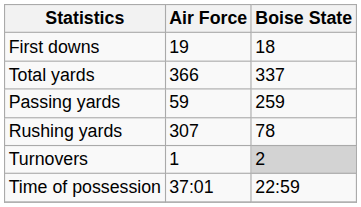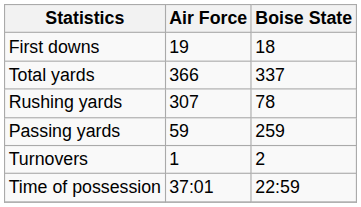rows swapped: (65, 131) <-> (64, 103)
(260, 159) lightgrey background -> (260, 159) no background
